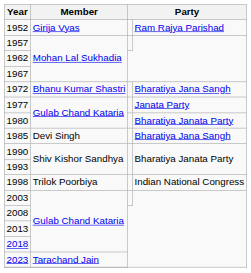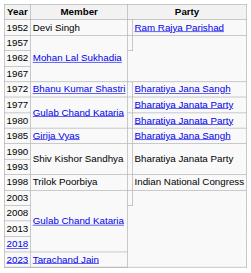(56, 27) Girija Vyas -> (56, 27) Devi Singh
(162, 105) Janata Party -> (184, 105) Bharatiya Janata Party
(56, 136) Devi Singh -> (56, 136) Girija Vyas
